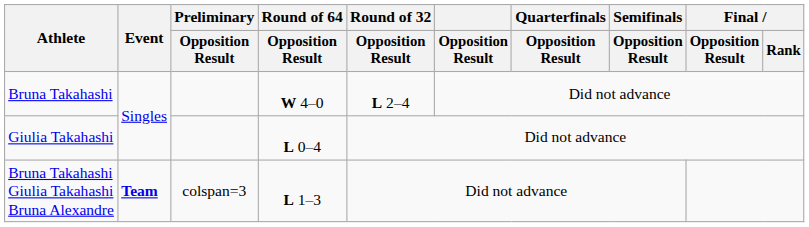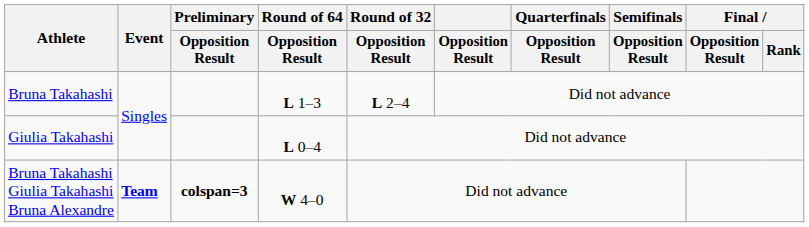(302, 103) W 4–0 -> (302, 103) L 1–3
(214, 191) normal -> (214, 191) bold
(302, 200) L 1–3 -> (302, 200) W 4–0
